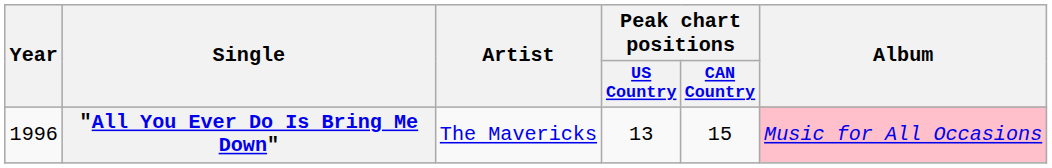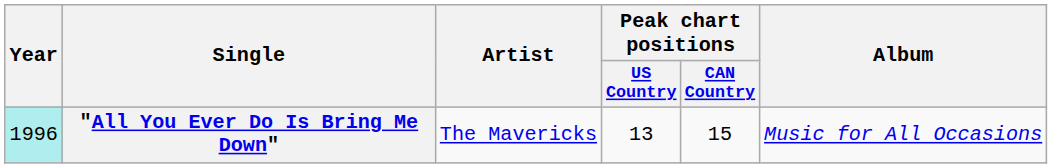(34, 134) no background -> (34, 134) paleturquoise background
(903, 134) pink background -> (903, 134) no background
